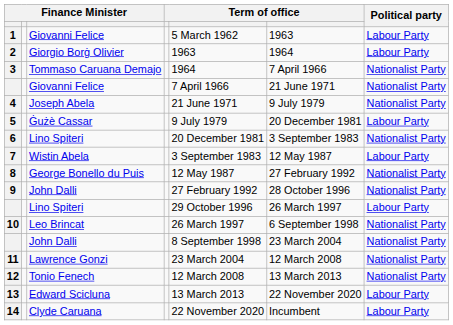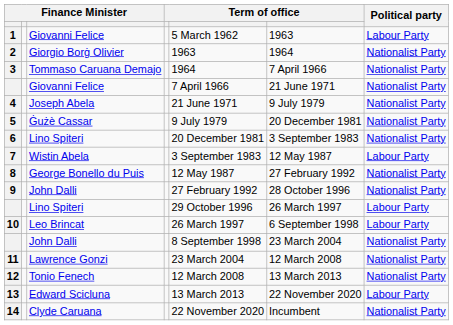(398, 52) Labour Party -> (406, 52) Nationalist Party
(398, 121) Labour Party -> (406, 121) Nationalist Party
(406, 225) Nationalist Party -> (398, 225) Labour Party
(398, 311) Labour Party -> (406, 311) Nationalist Party
